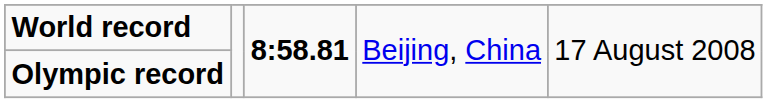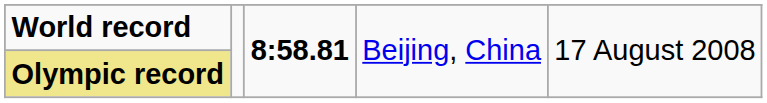(118, 73) no background -> (118, 73) khaki background
